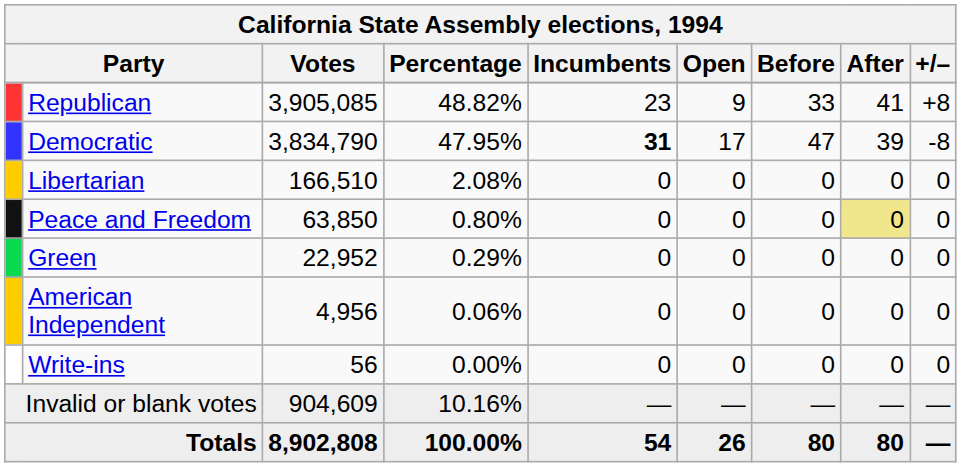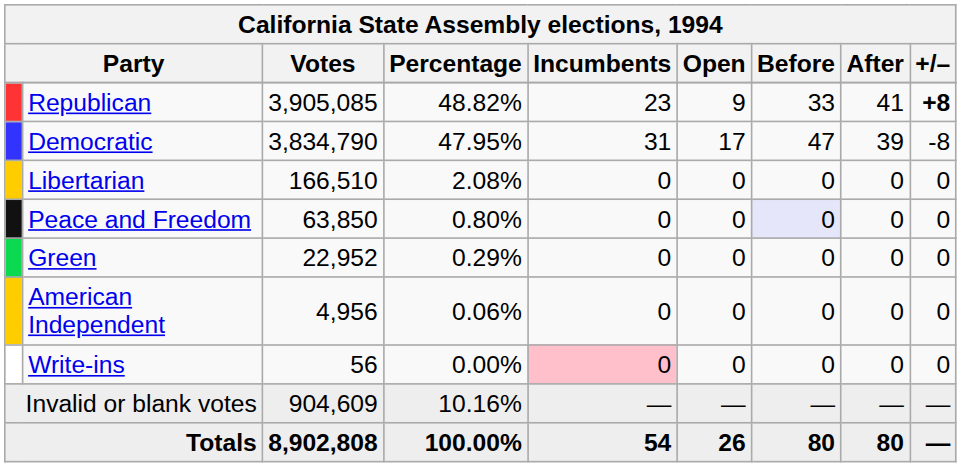(936, 102) normal -> (936, 102) bold
(658, 141) bold -> (658, 141) normal
(828, 219) no background -> (828, 219) lavender background
(897, 219) khaki background -> (897, 219) no background
(664, 364) no background -> (664, 364) pink background
